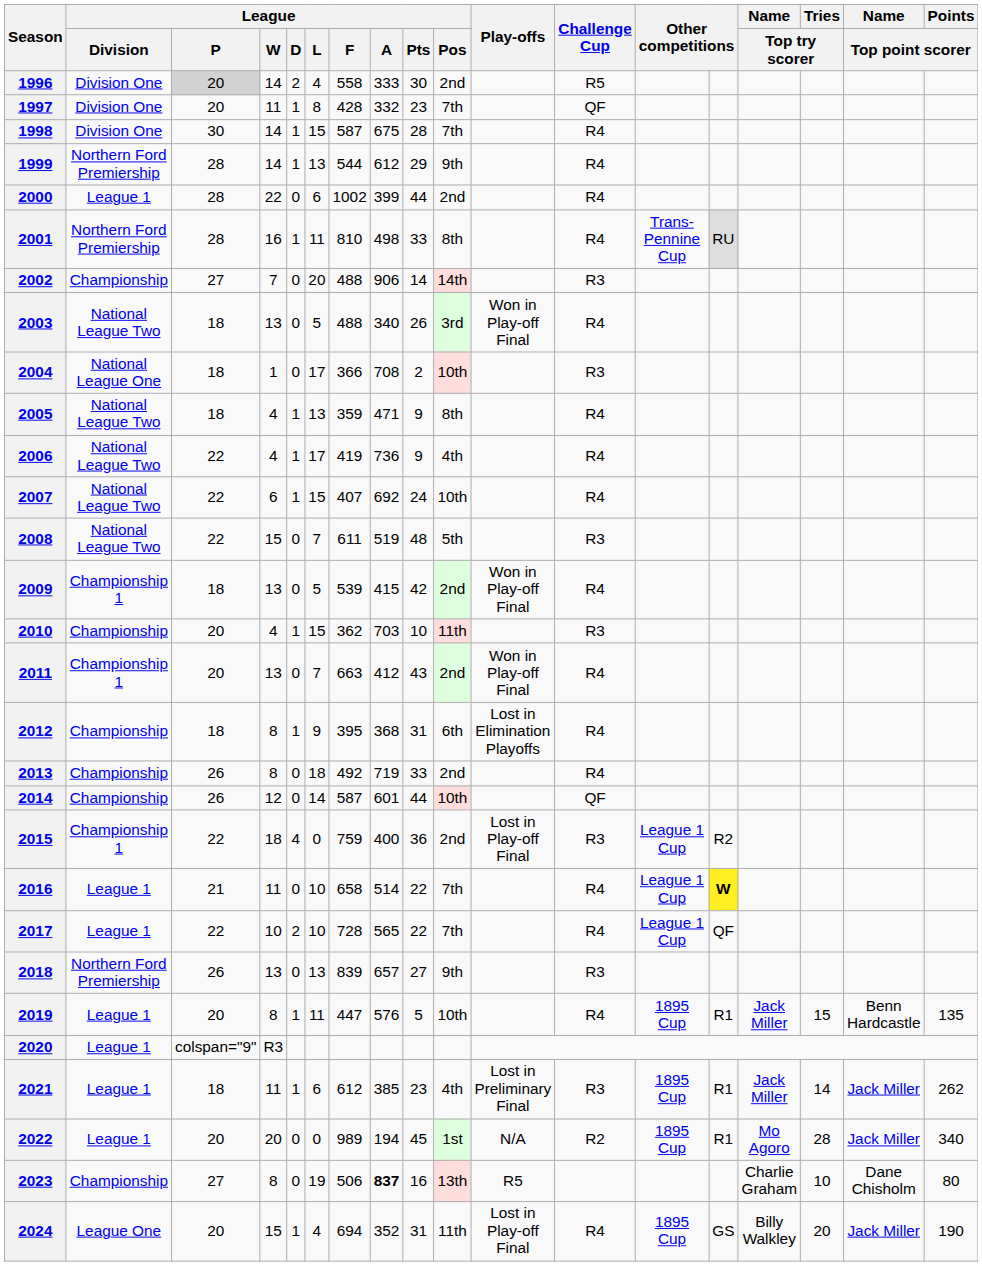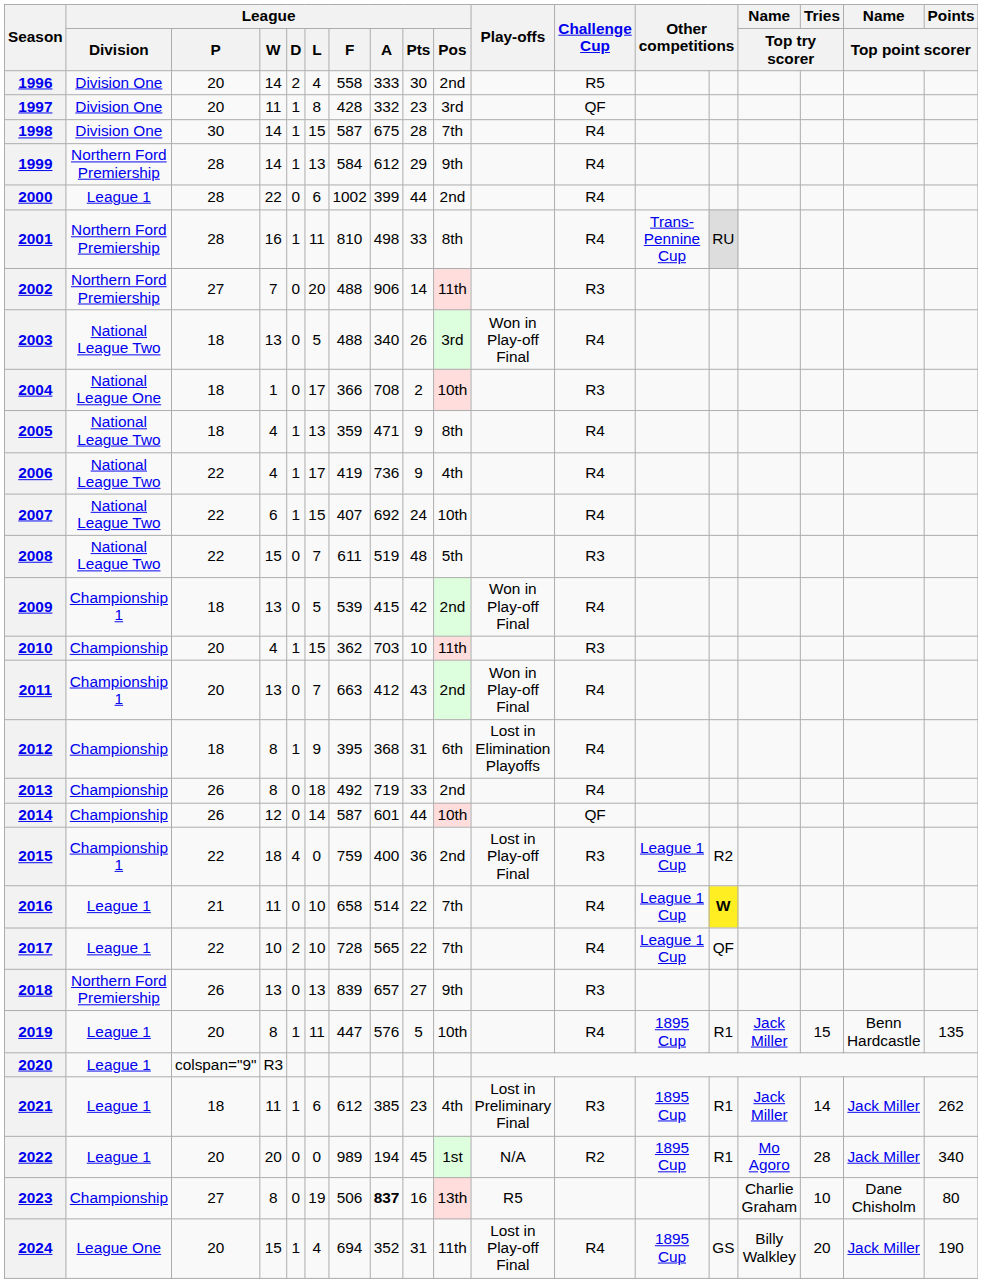(216, 82) lightgrey background -> (216, 82) no background
(452, 107) 7th -> (452, 107) 3rd
(350, 164) 544 -> (350, 164) 584
(119, 280) Championship -> (119, 289) Northern Ford Premiership
(452, 280) 14th -> (452, 289) 11th
